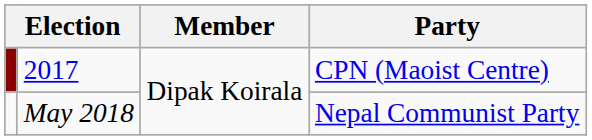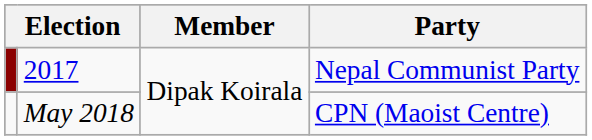(432, 69) CPN (Maoist Centre) -> (447, 69) Nepal Communist Party
(447, 112) Nepal Communist Party -> (432, 112) CPN (Maoist Centre)
